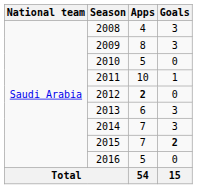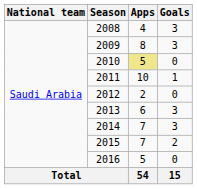(143, 61) no background -> (143, 61) khaki background
(143, 94) bold -> (143, 94) normal
(175, 143) bold -> (175, 143) normal
